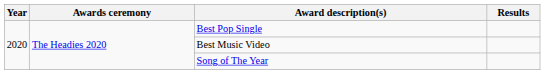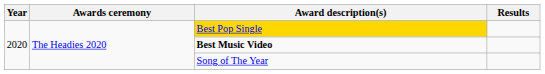(229, 28) no background -> (229, 28) gold background
(233, 45) normal -> (234, 45) bold
